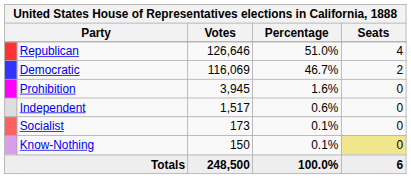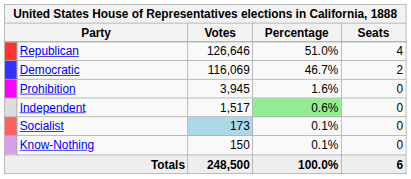(325, 108) no background -> (325, 108) lightgreen background
(240, 127) no background -> (240, 127) lightblue background
(400, 145) khaki background -> (400, 145) no background
